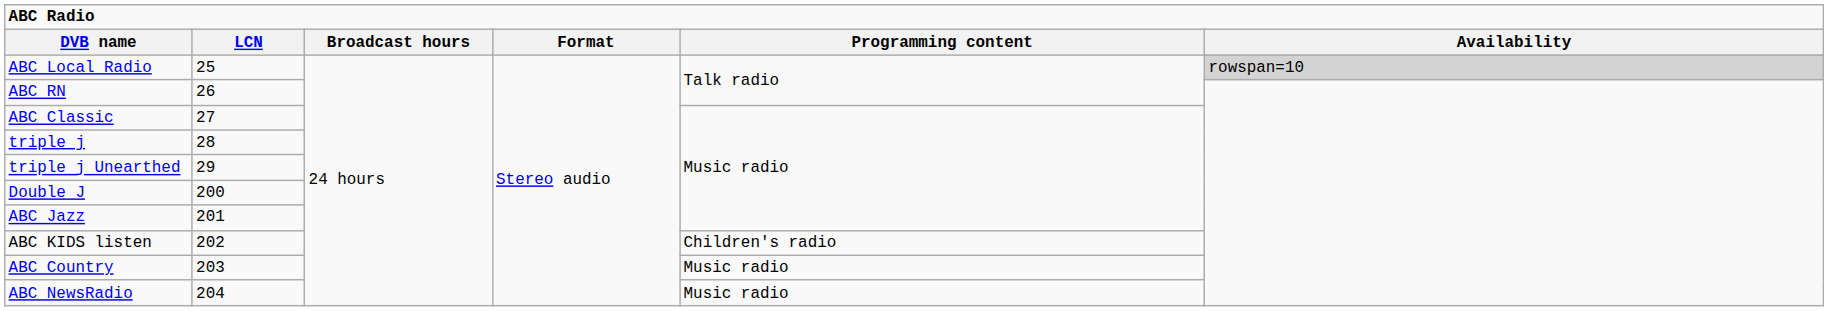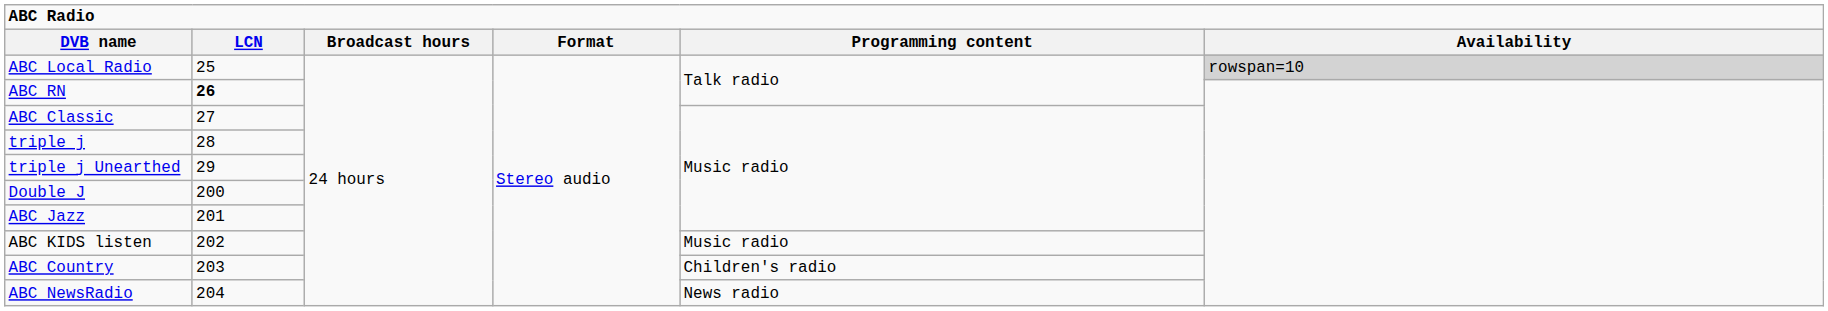(206, 92) normal -> (206, 92) bold
(760, 243) Children's radio -> (736, 243) Music radio
(736, 268) Music radio -> (760, 268) Children's radio
(736, 293) Music radio -> (731, 293) News radio
